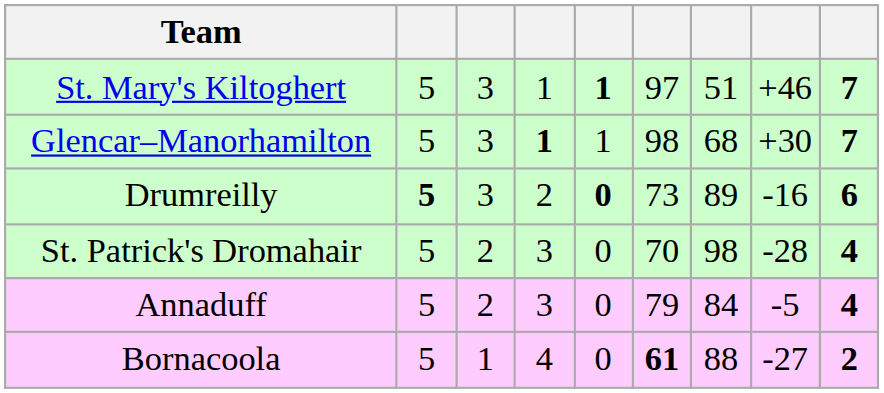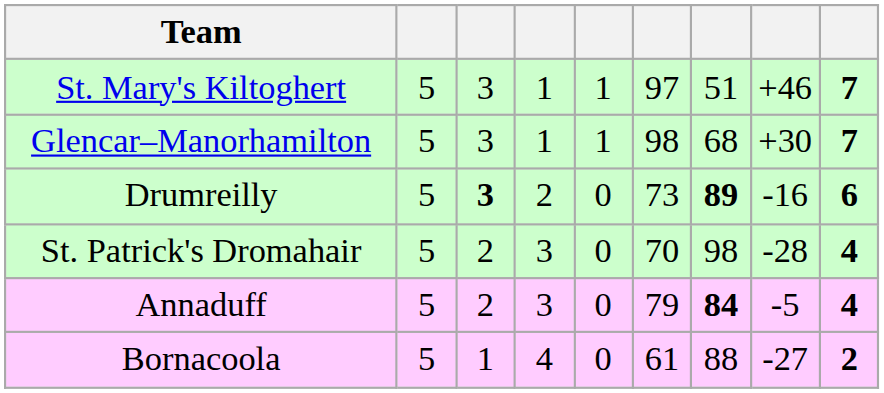(603, 86) bold -> (603, 86) normal
(544, 140) bold -> (544, 140) normal
(427, 195) bold -> (427, 195) normal
(485, 195) normal -> (485, 195) bold
(603, 195) bold -> (603, 195) normal
(721, 195) normal -> (721, 195) bold
(721, 304) normal -> (721, 304) bold
(662, 359) bold -> (662, 359) normal
